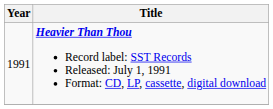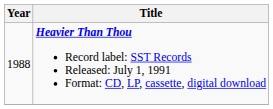(19, 63) 1991 -> (19, 63) 1988
